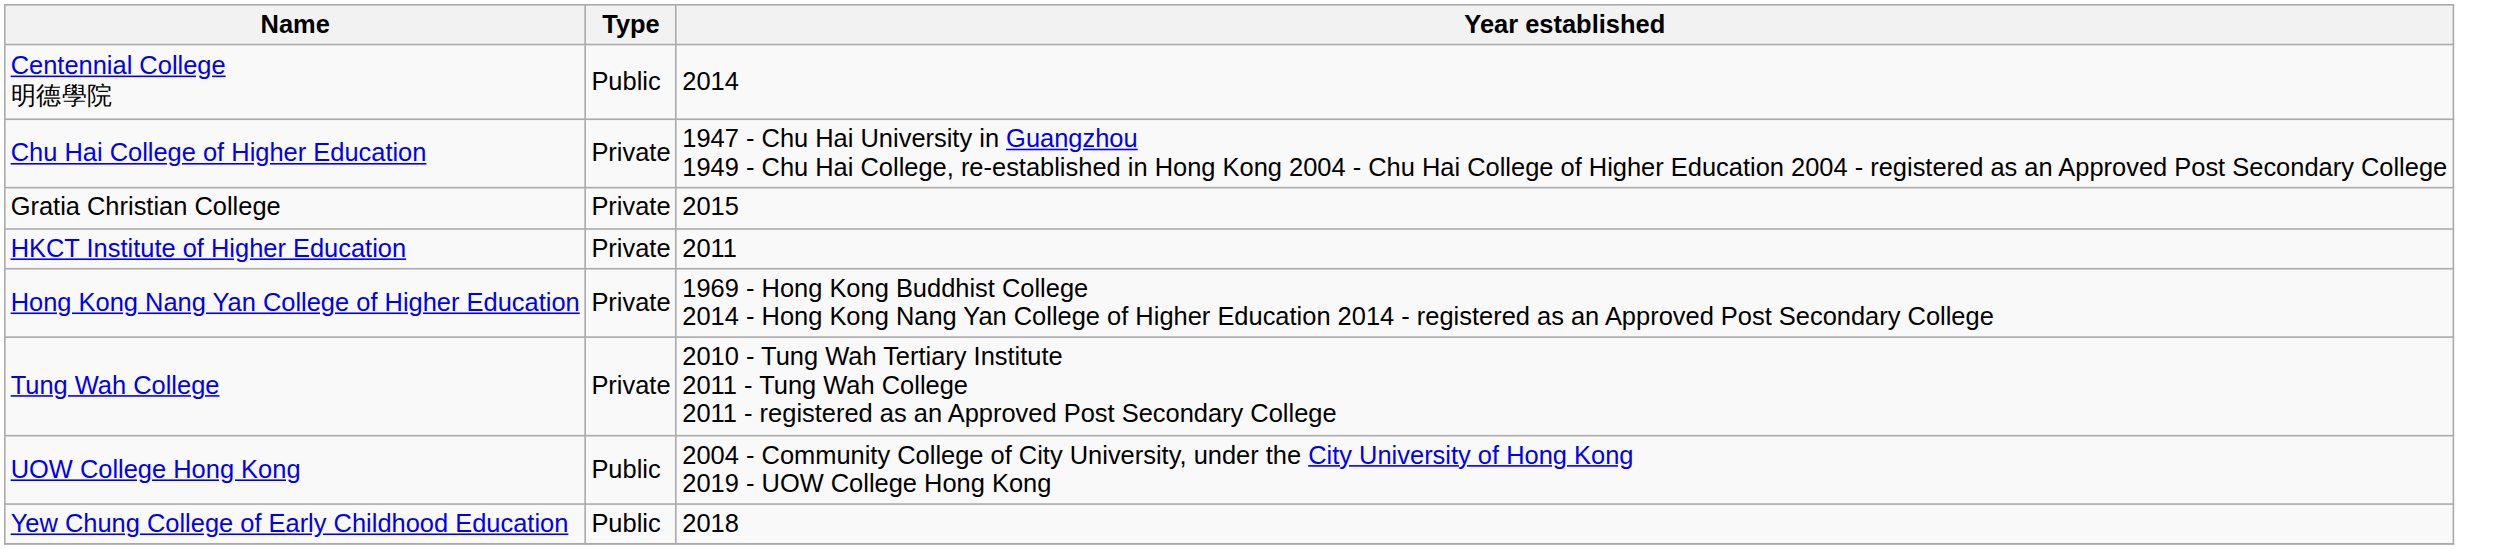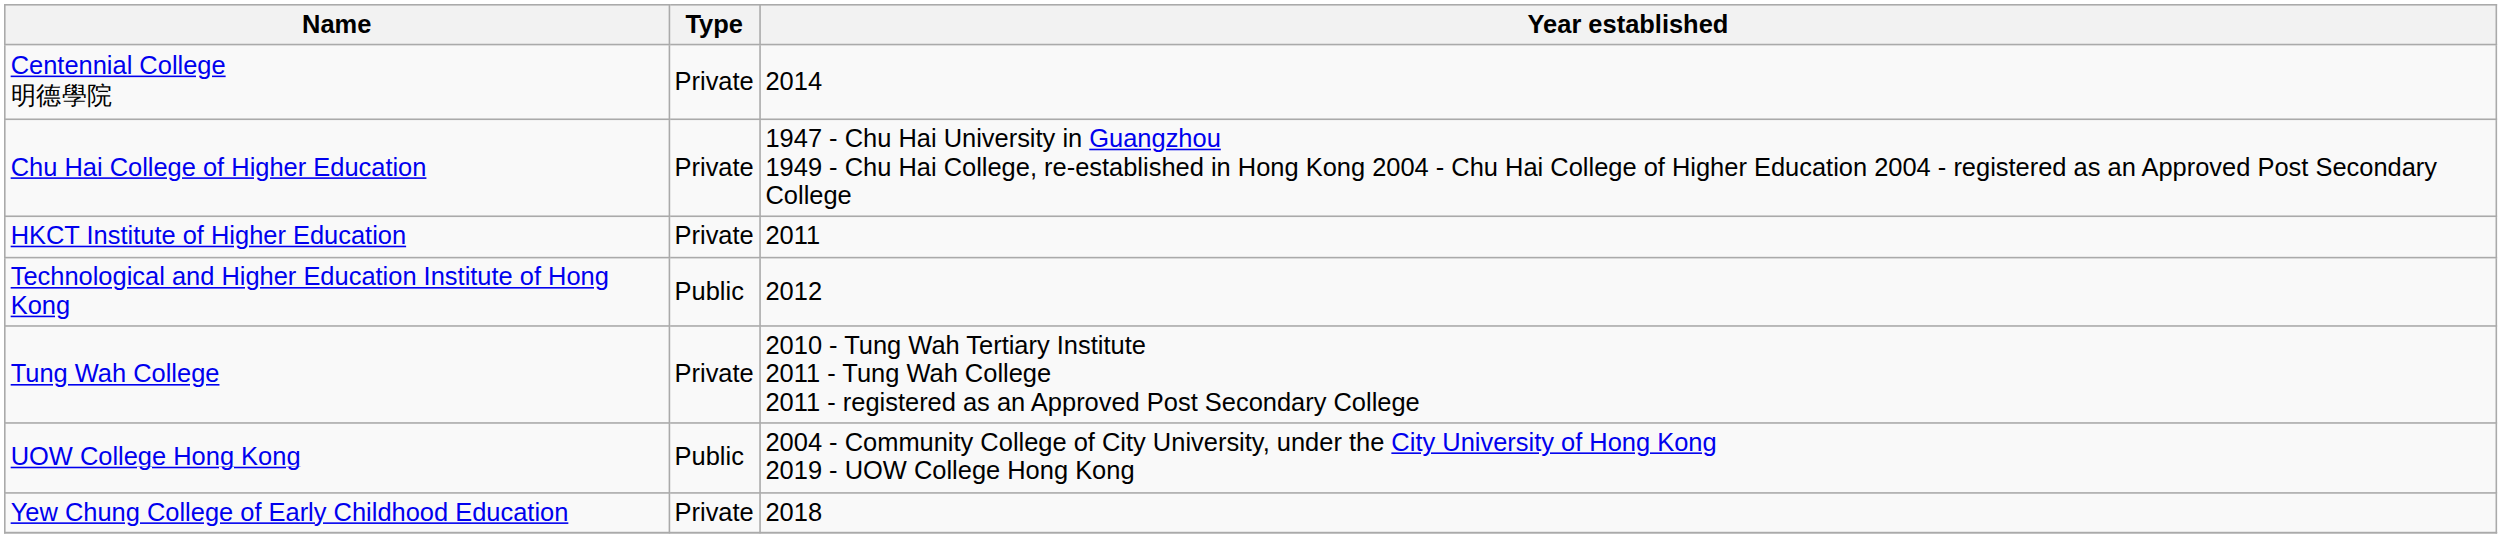(626, 81) Public -> (714, 81) Private
- row: (146, 207)
- row: (295, 302)
+ row: (310, 290)
(626, 523) Public -> (714, 512) Private
